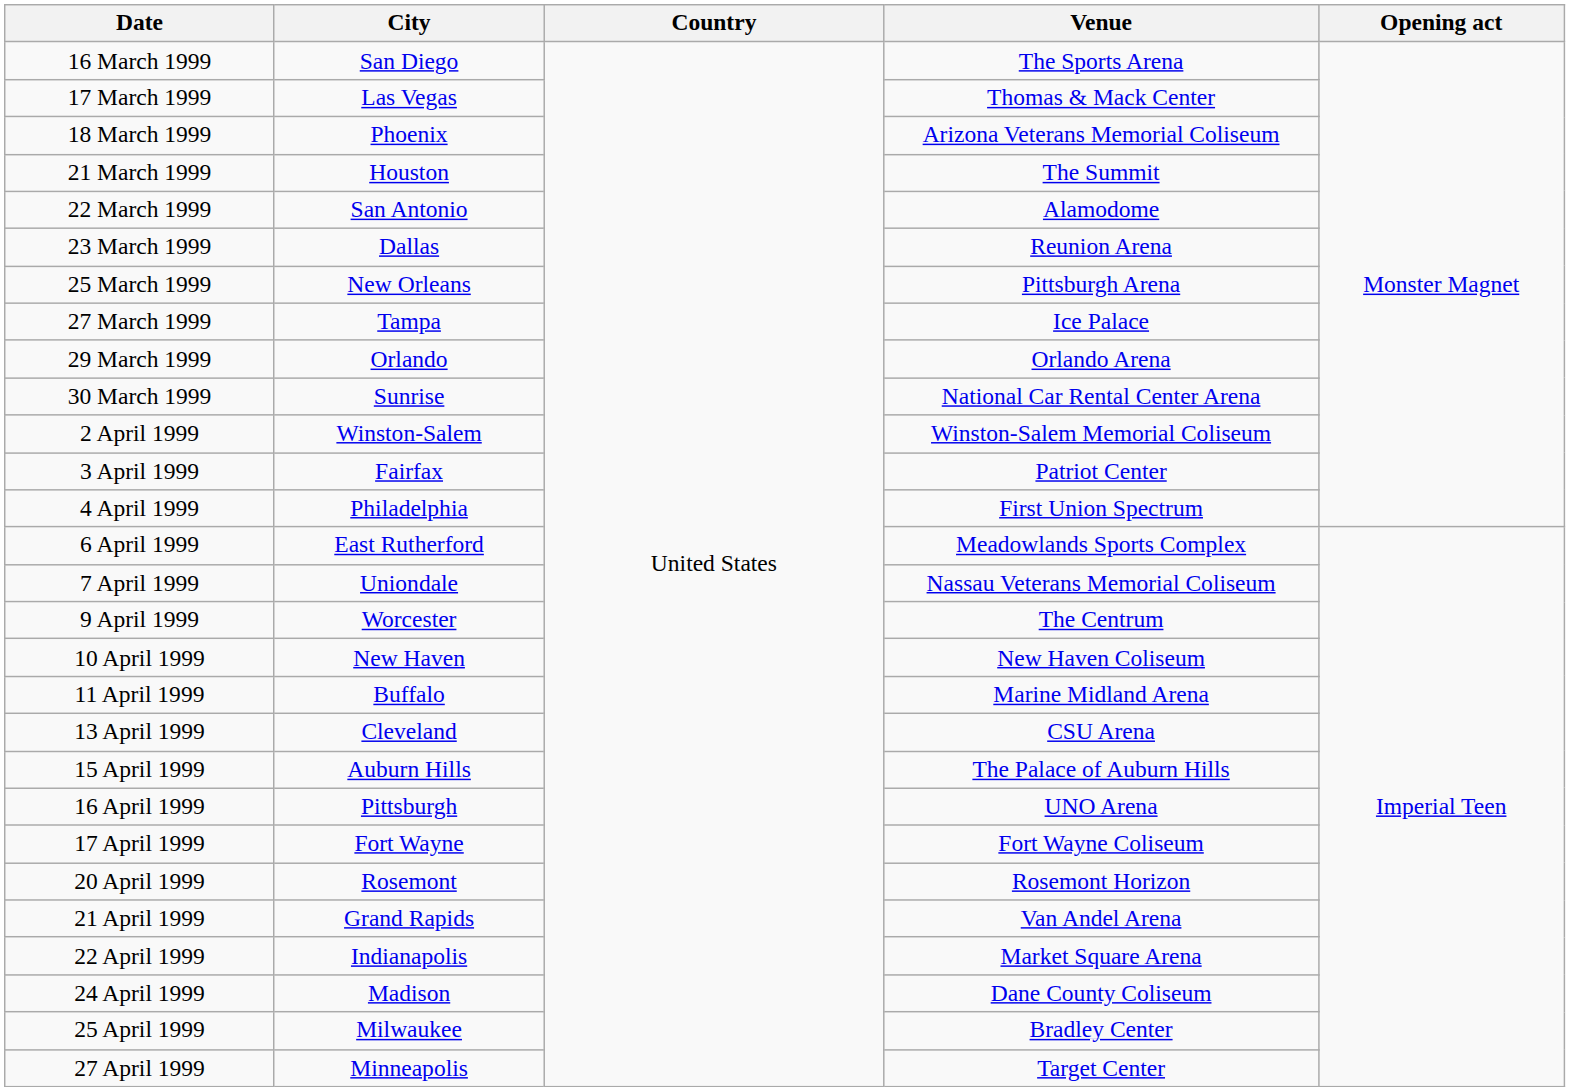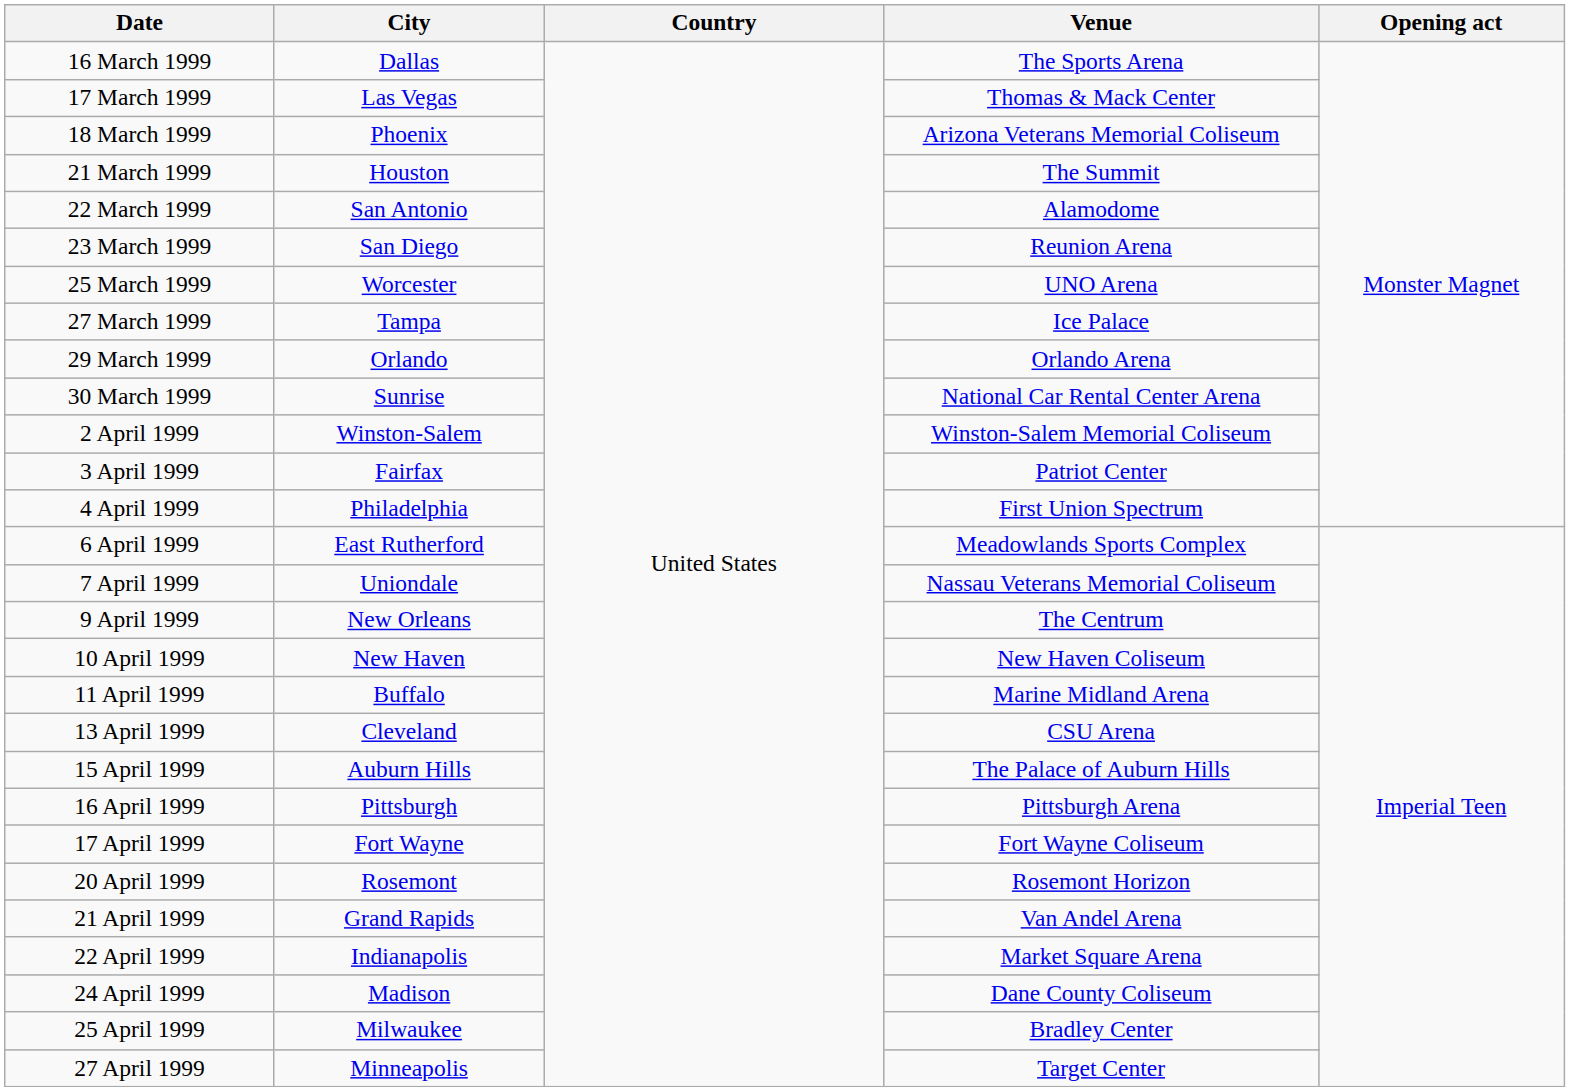(409, 60) San Diego -> (409, 60) Dallas
(409, 246) Dallas -> (409, 246) San Diego
(409, 284) New Orleans -> (409, 284) Worcester
(1101, 284) Pittsburgh Arena -> (1101, 284) UNO Arena
(409, 619) Worcester -> (409, 619) New Orleans
(1101, 806) UNO Arena -> (1101, 806) Pittsburgh Arena
